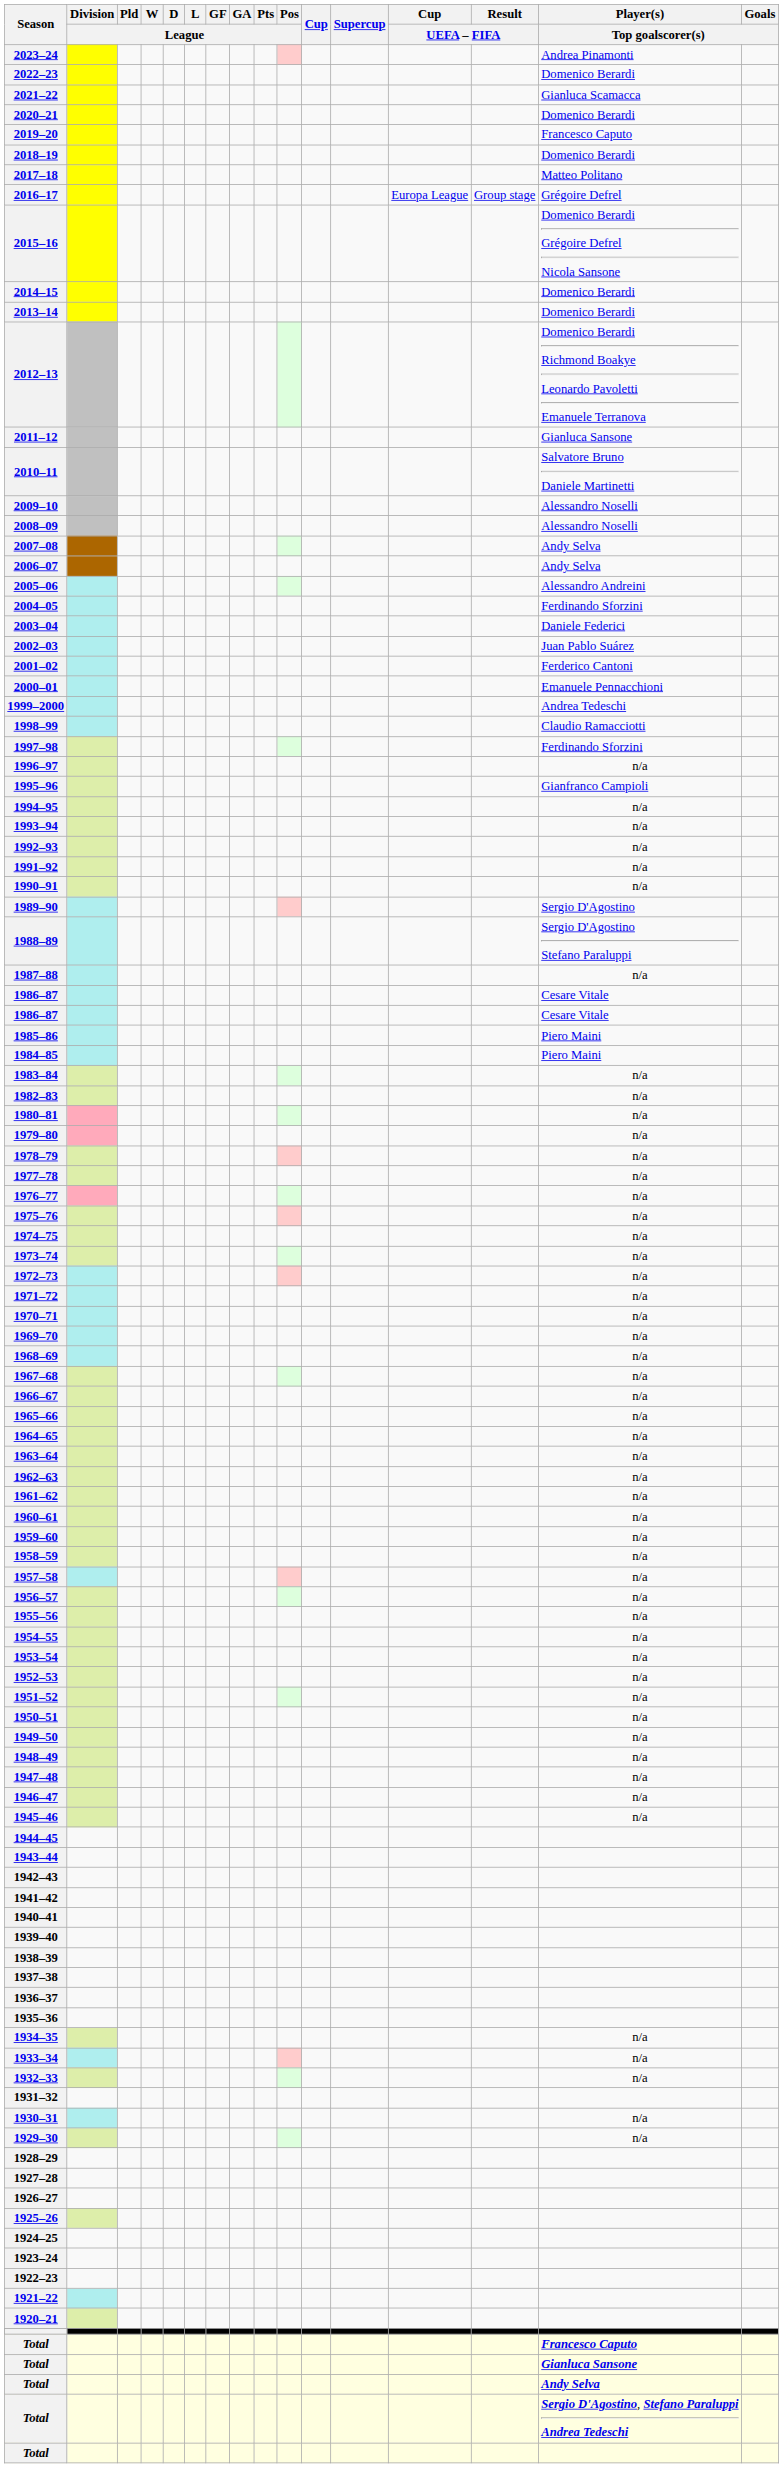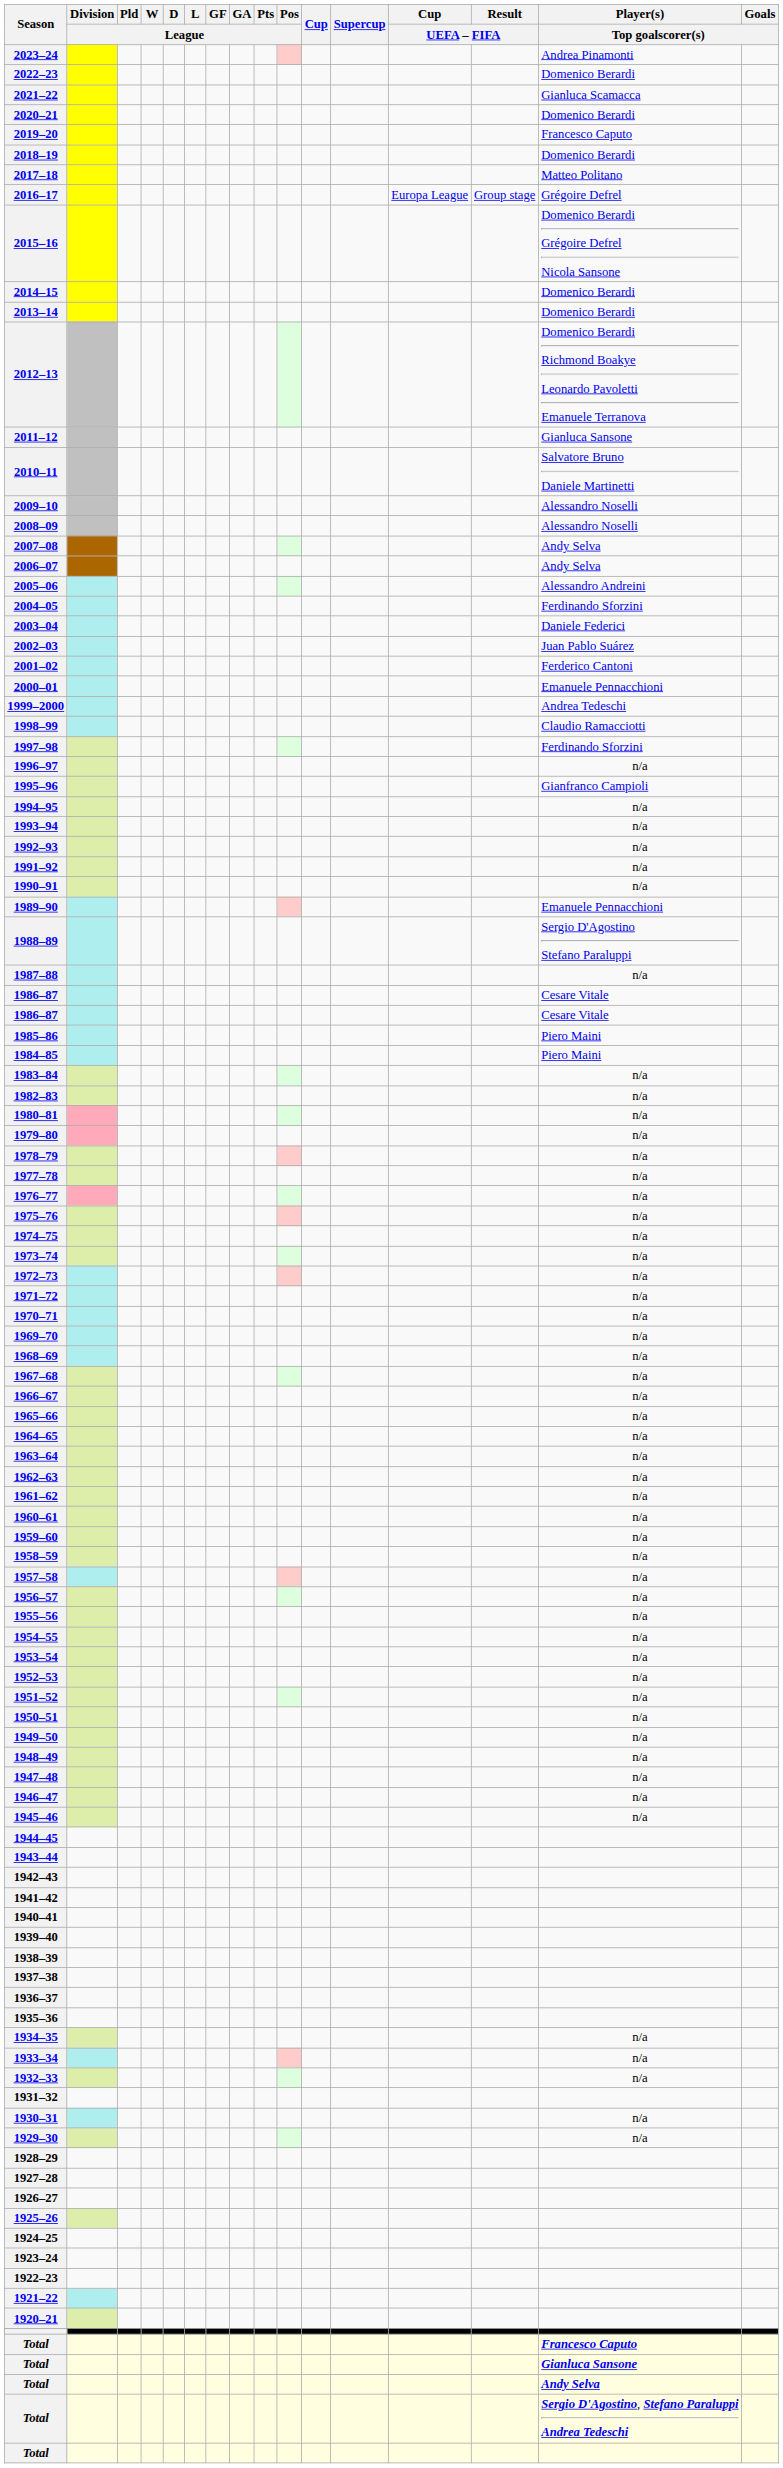(588, 906) Sergio D'Agostino -> (602, 906) Emanuele Pennacchioni
